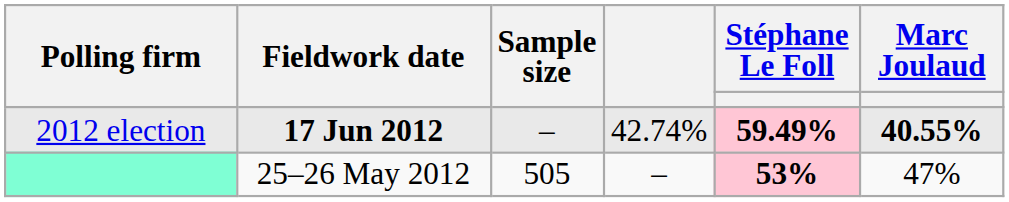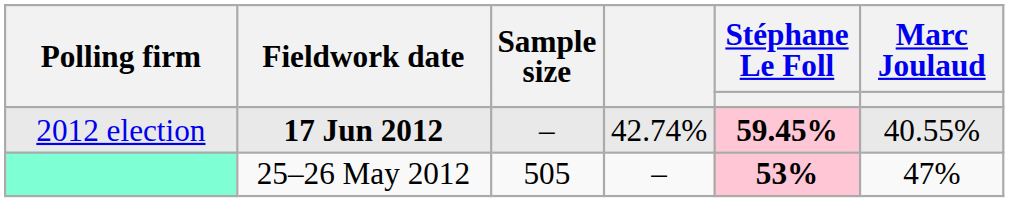(787, 129) 59.49% -> (787, 129) 59.45%
(932, 129) bold -> (932, 129) normal
